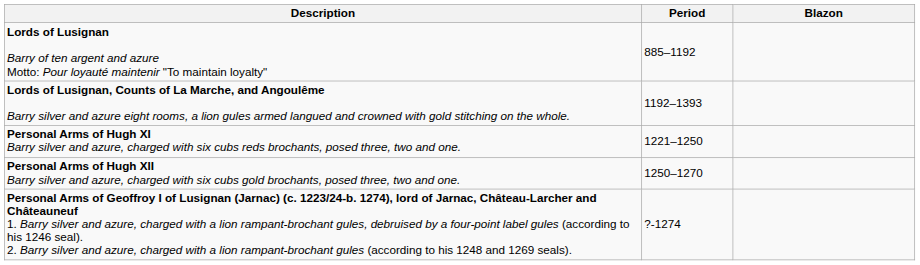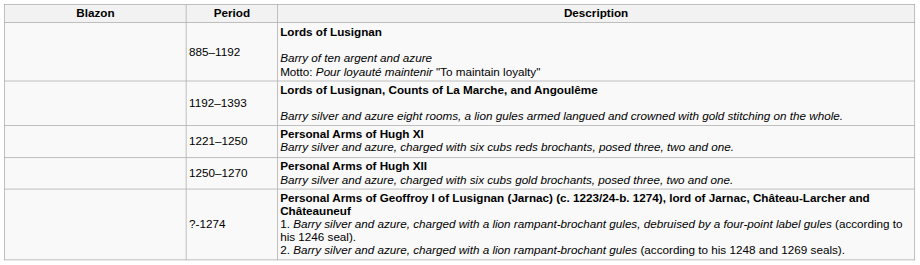columns swapped: (824, 13) <-> (323, 13)
